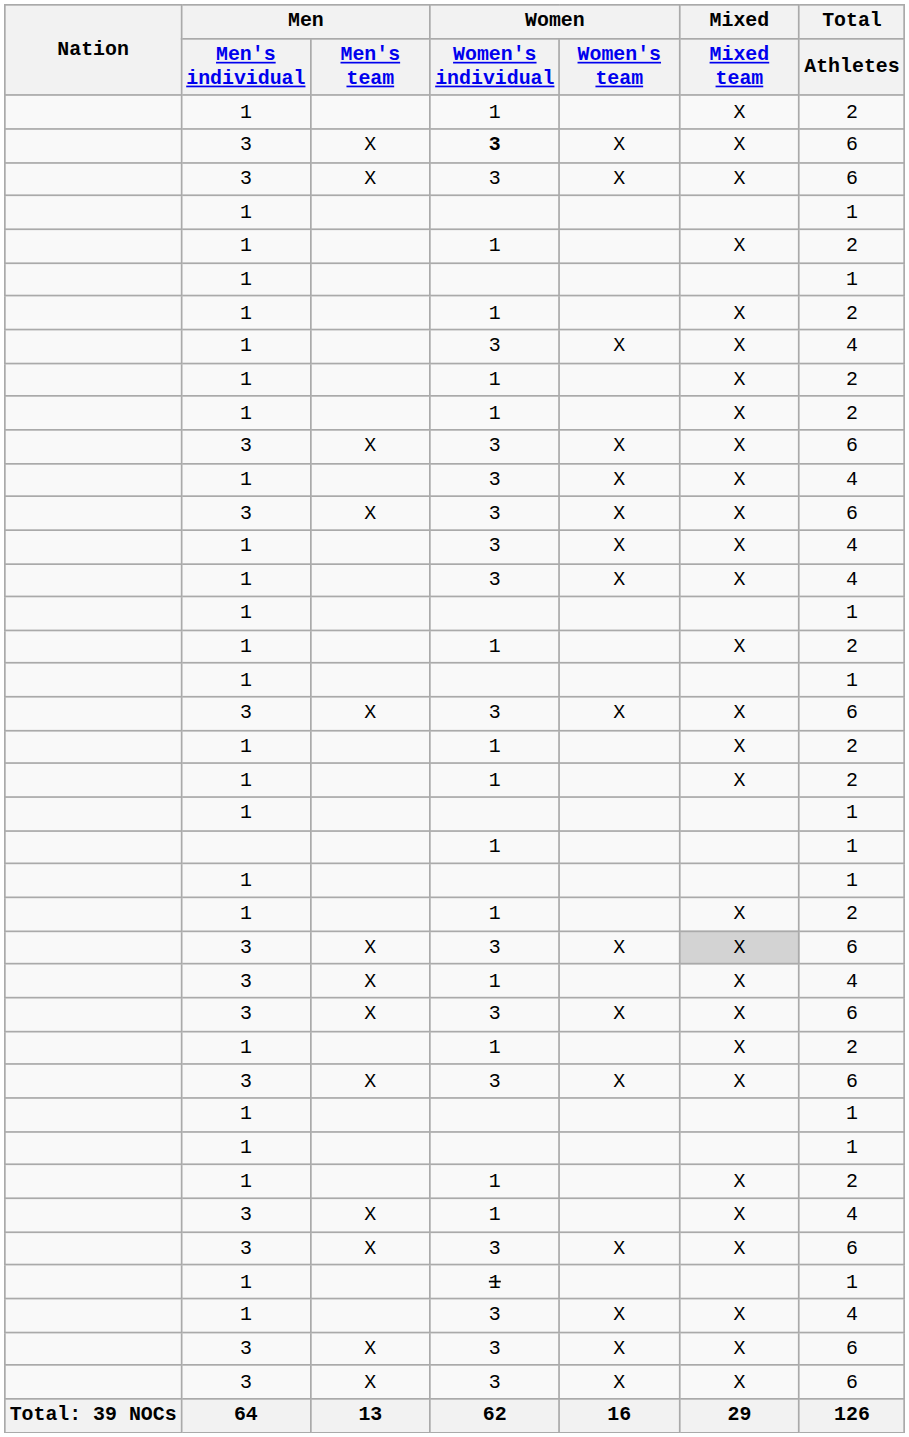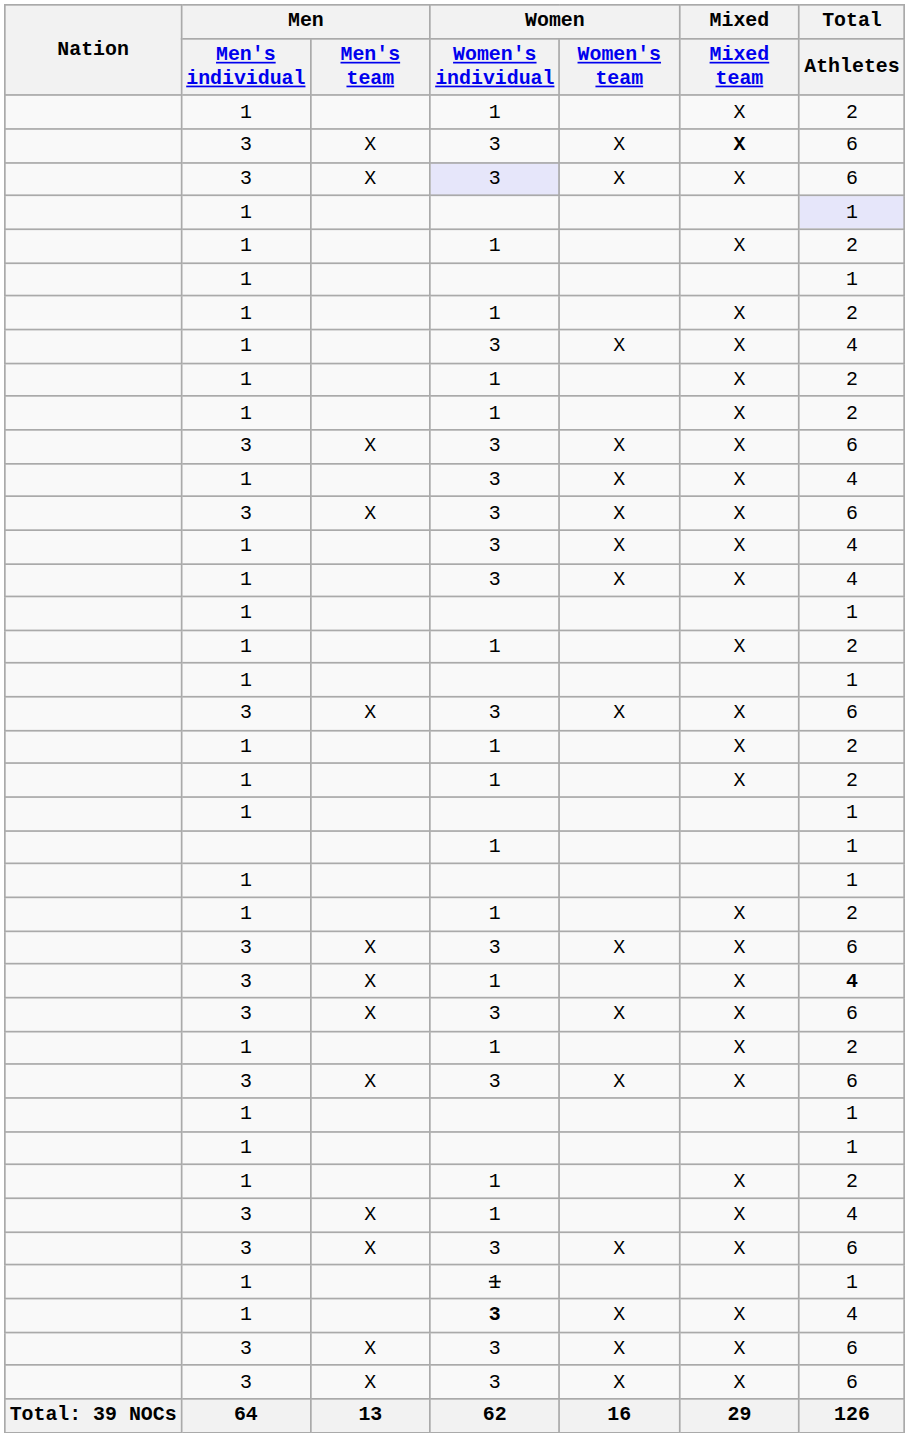(495, 145) bold -> (495, 145) normal
(739, 145) normal -> (739, 145) bold
(495, 179) no background -> (495, 179) lavender background
(852, 212) no background -> (852, 212) lavender background
(739, 947) lightgrey background -> (739, 947) no background
(852, 981) normal -> (852, 981) bold
(495, 1315) normal -> (495, 1315) bold
